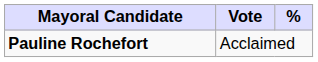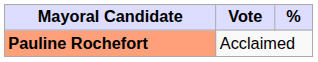(78, 43) no background -> (78, 43) lightsalmon background
